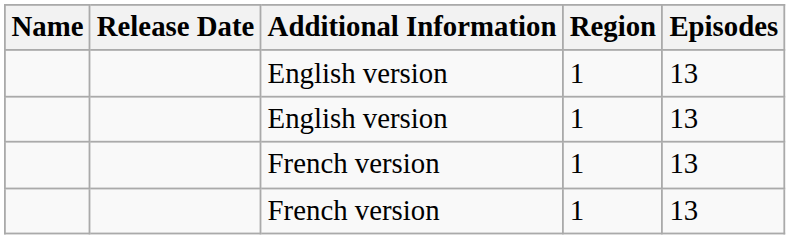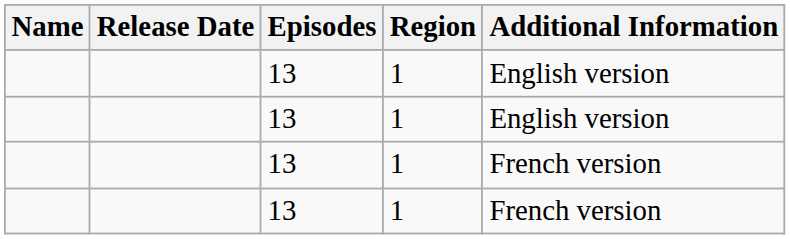columns swapped: (724, 27) <-> (412, 27)
